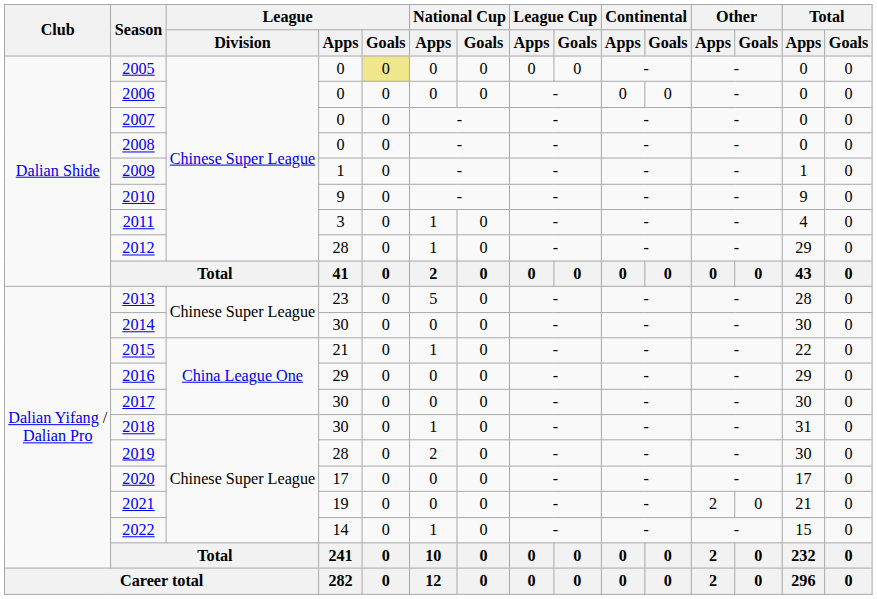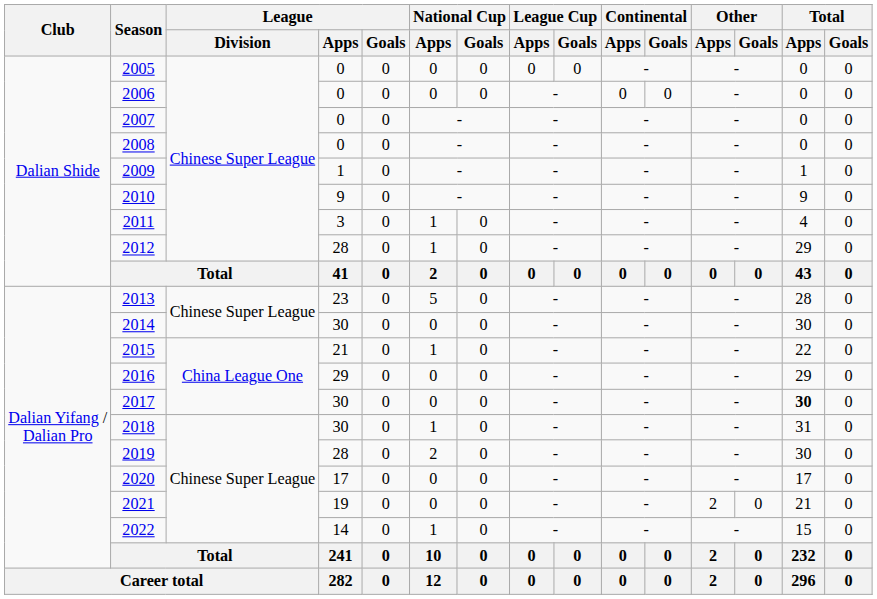(386, 68) khaki background -> (386, 68) no background
(803, 401) normal -> (803, 401) bold
